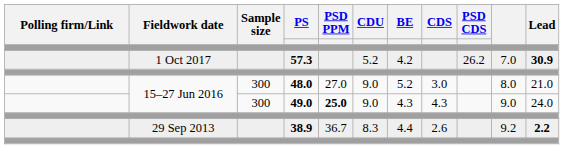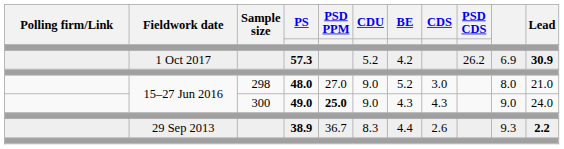(508, 60) 7.0 -> (508, 60) 6.9
(261, 84) 300 -> (261, 84) 298
(508, 128) 9.2 -> (508, 128) 9.3
